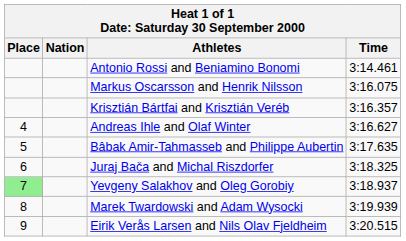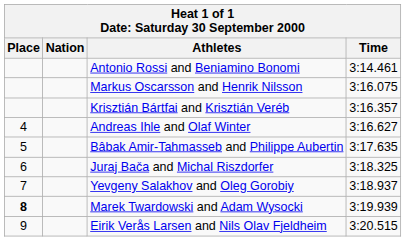(24, 186) lightgreen background -> (24, 186) no background
(24, 206) normal -> (24, 206) bold
